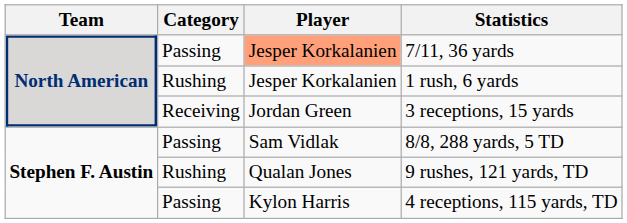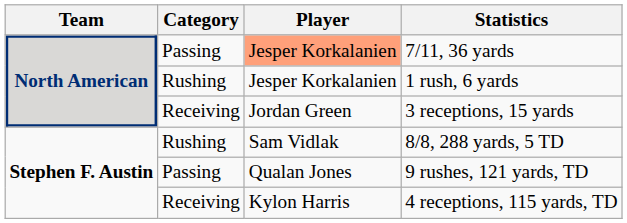(191, 141) Passing -> (194, 141) Rushing
(194, 172) Rushing -> (191, 172) Passing
(191, 202) Passing -> (201, 202) Receiving
